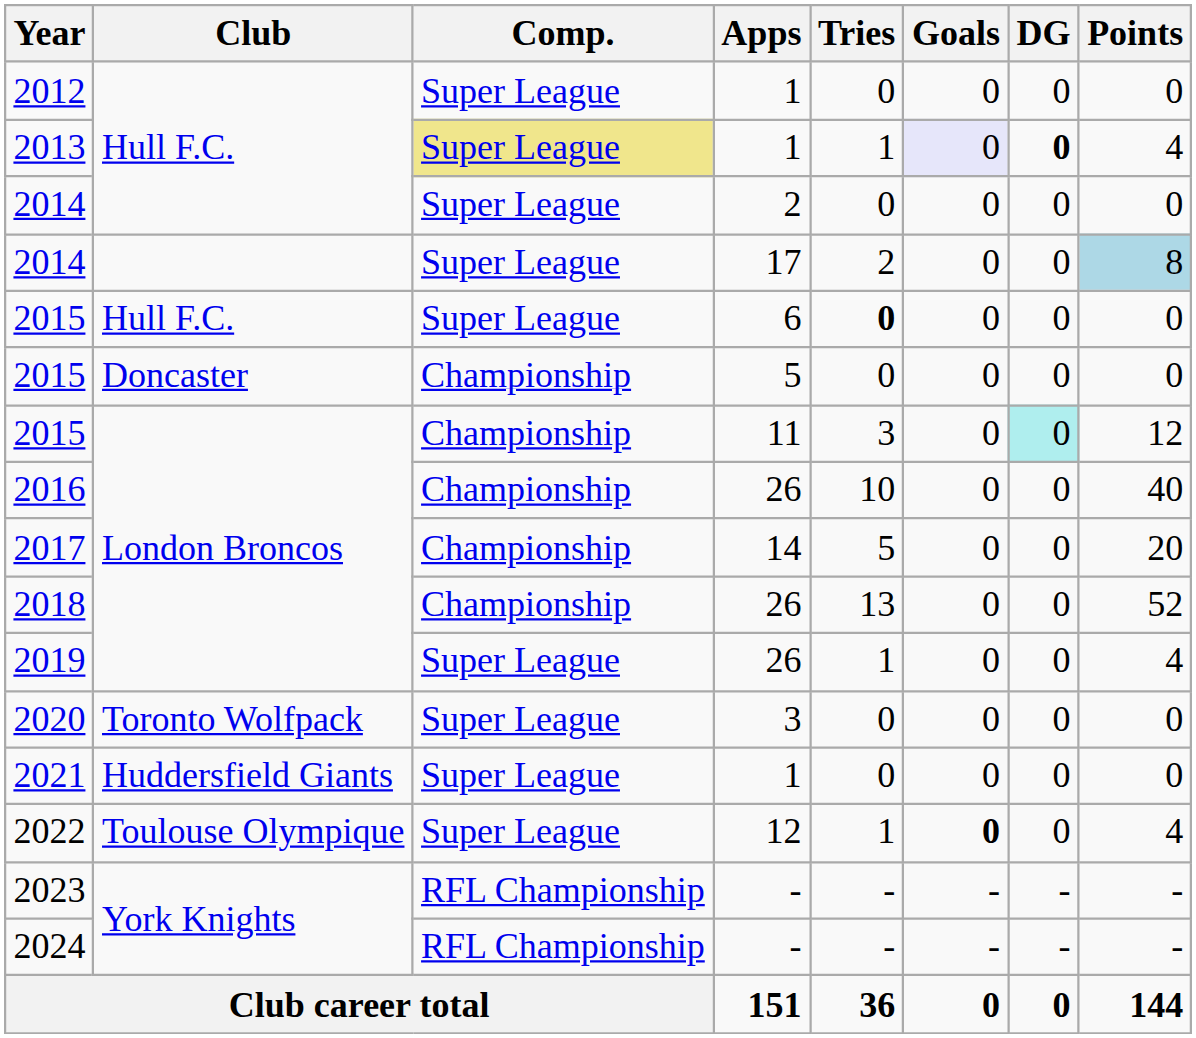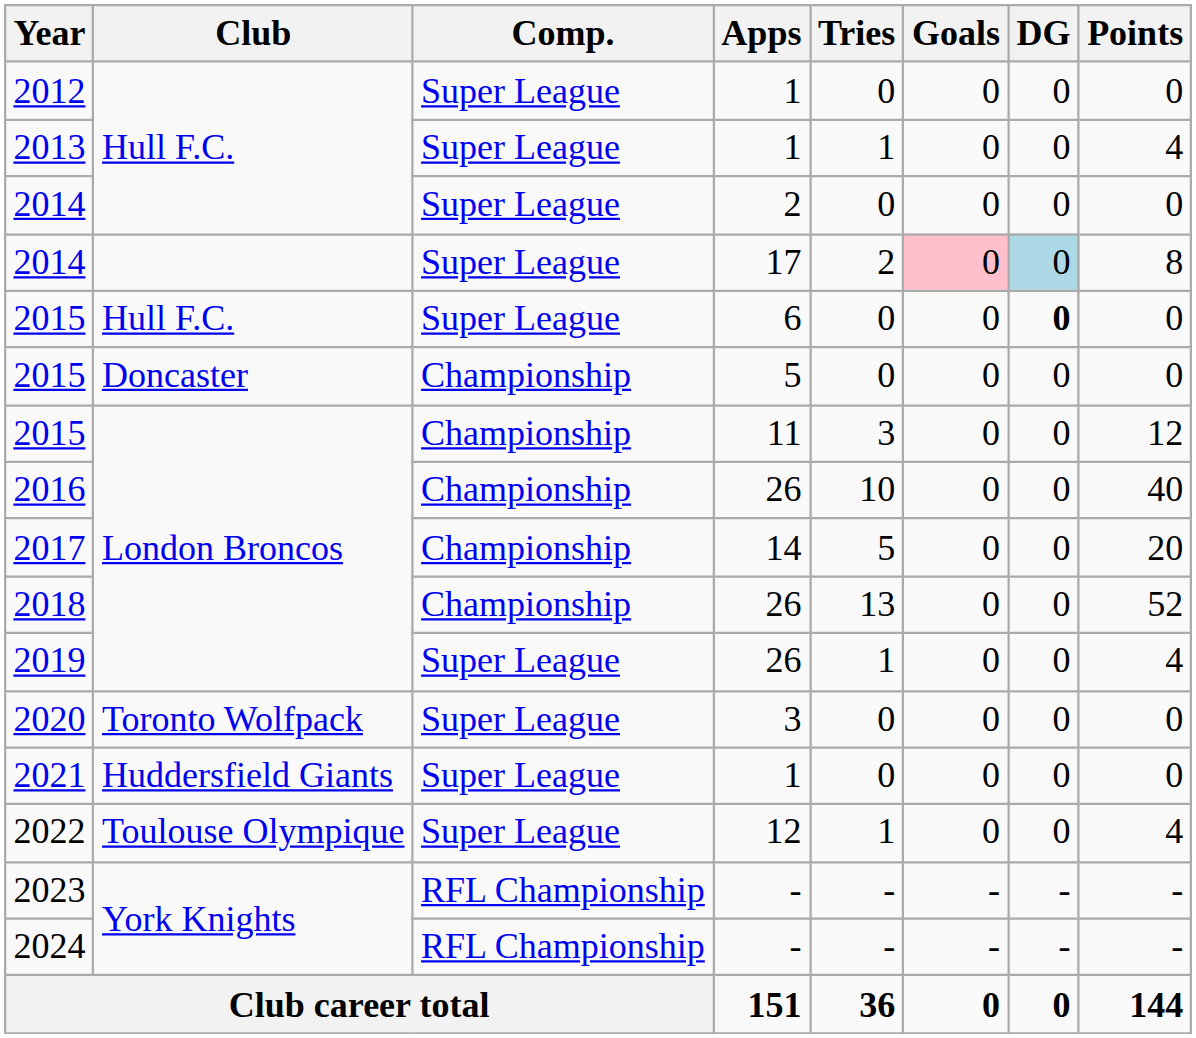(521, 147) khaki background -> (521, 147) no background
(991, 147) lavender background -> (991, 147) no background
(1062, 147) bold -> (1062, 147) normal
(991, 261) no background -> (991, 261) pink background
(1062, 261) no background -> (1062, 261) lightblue background
(1174, 261) lightblue background -> (1174, 261) no background
(886, 318) bold -> (886, 318) normal
(1062, 318) normal -> (1062, 318) bold
(1062, 432) paleturquoise background -> (1062, 432) no background
(991, 832) bold -> (991, 832) normal
